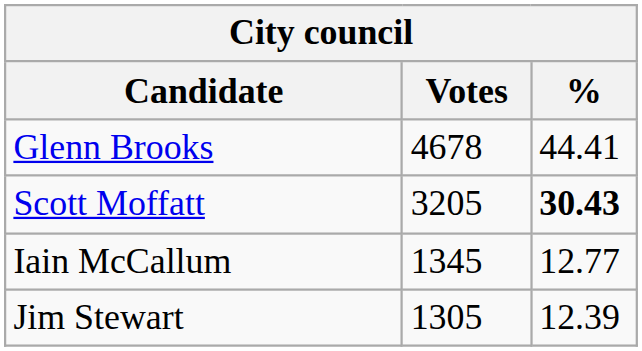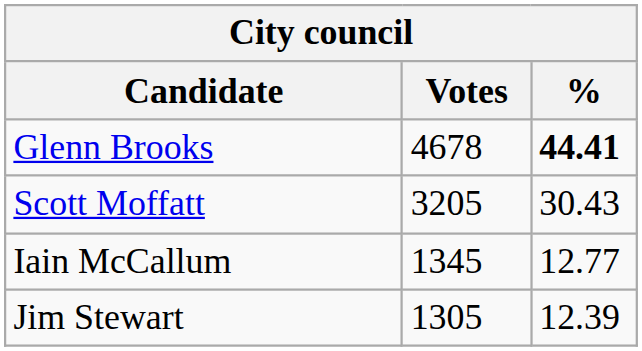(580, 146) normal -> (580, 146) bold
(580, 203) bold -> (580, 203) normal
